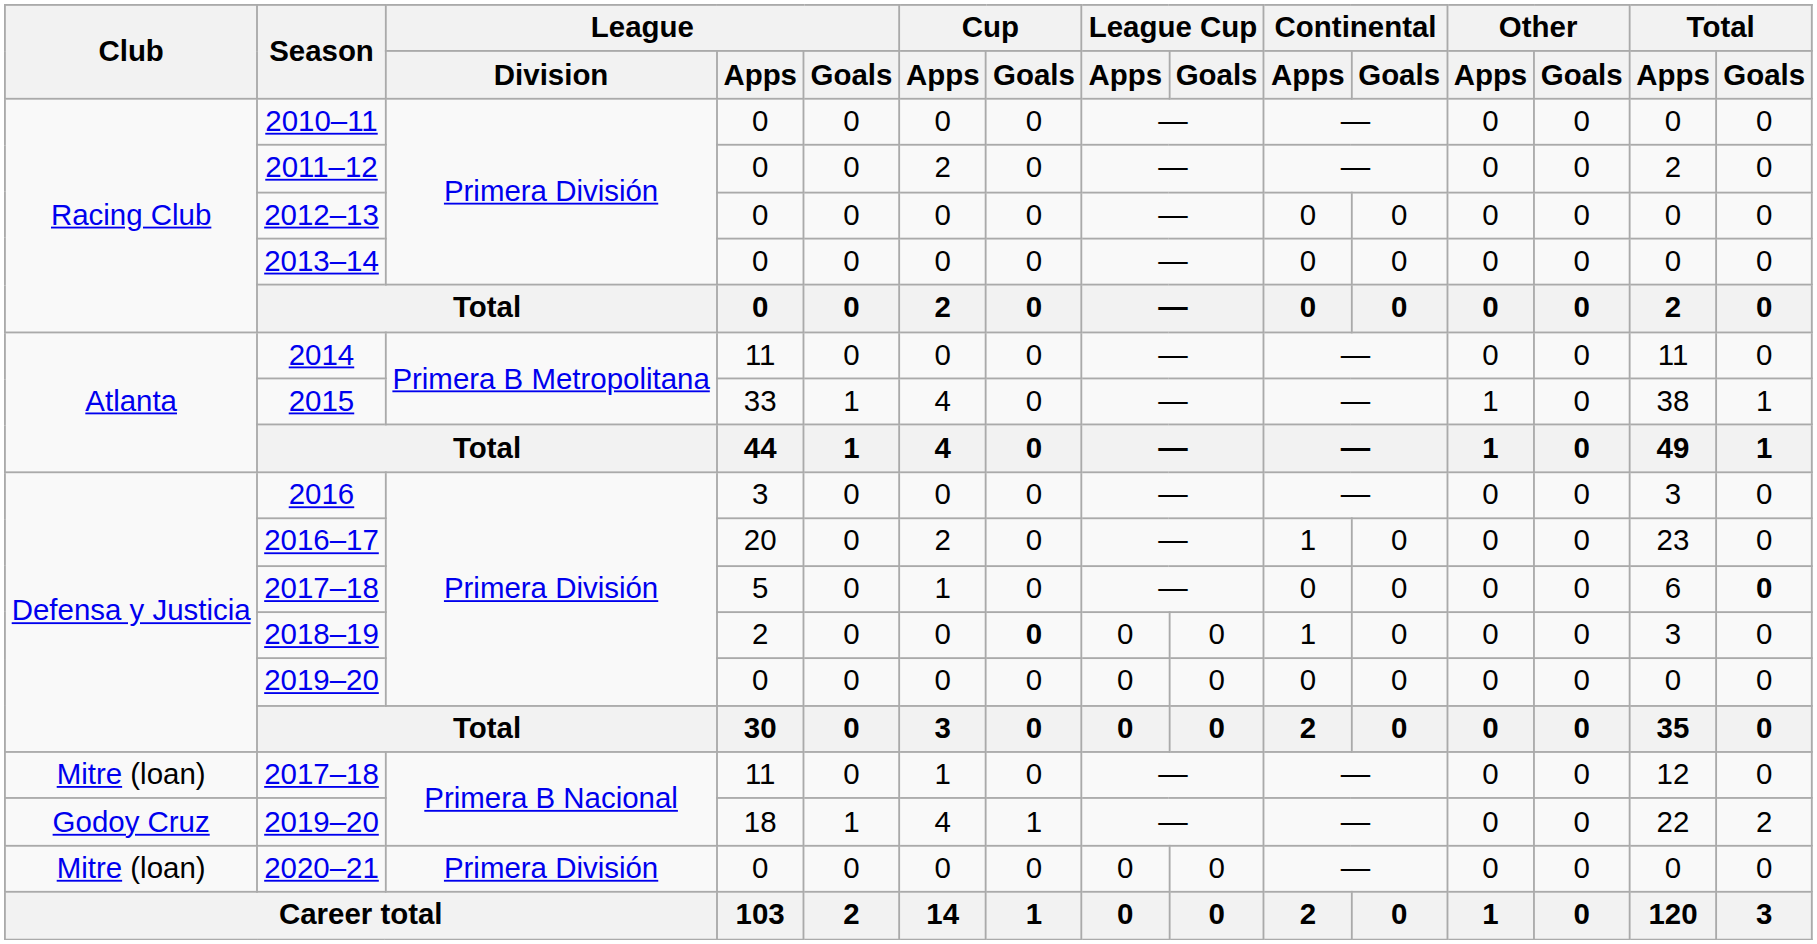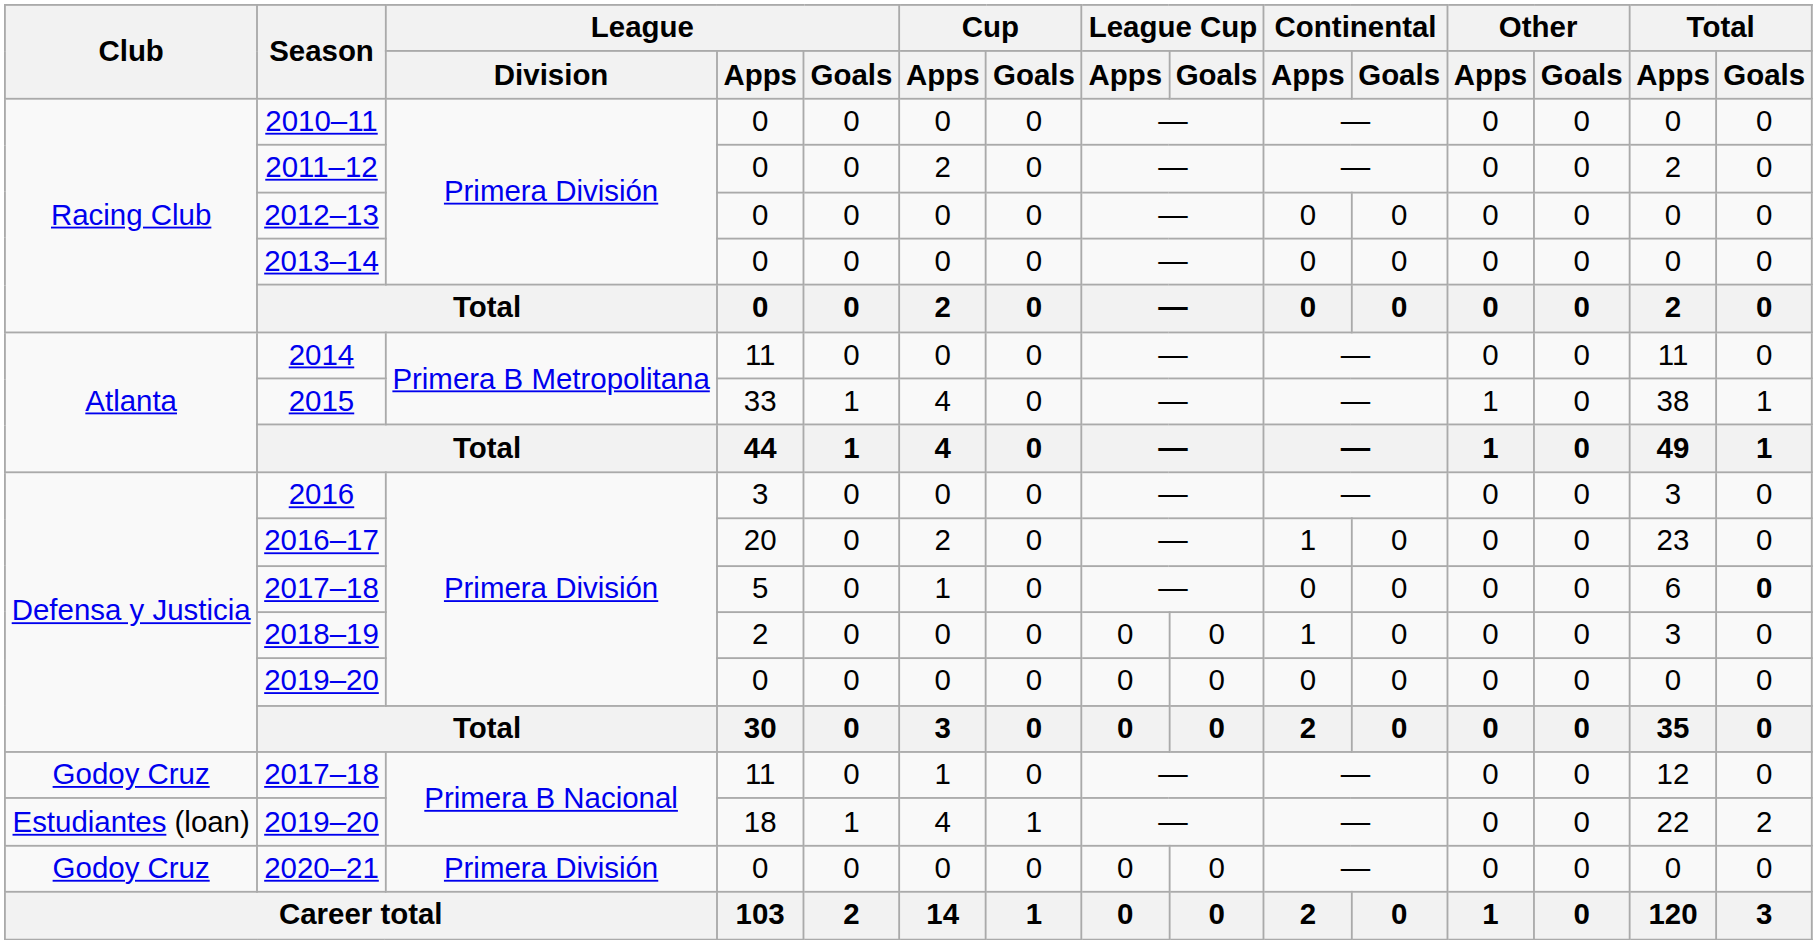(1034, 634) bold -> (1034, 634) normal
(131, 774) Mitre (loan) -> (131, 774) Godoy Cruz
(131, 821) Godoy Cruz -> (131, 821) Estudiantes (loan)
(131, 868) Mitre (loan) -> (131, 868) Godoy Cruz
